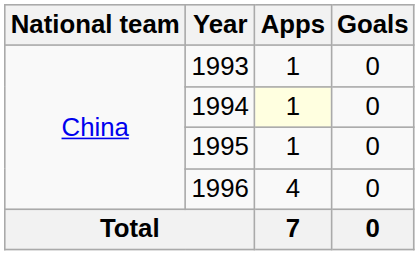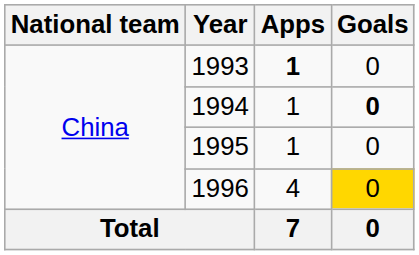(293, 65) normal -> (293, 65) bold
(293, 106) lightyellow background -> (293, 106) no background
(373, 106) normal -> (373, 106) bold
(373, 188) no background -> (373, 188) gold background
